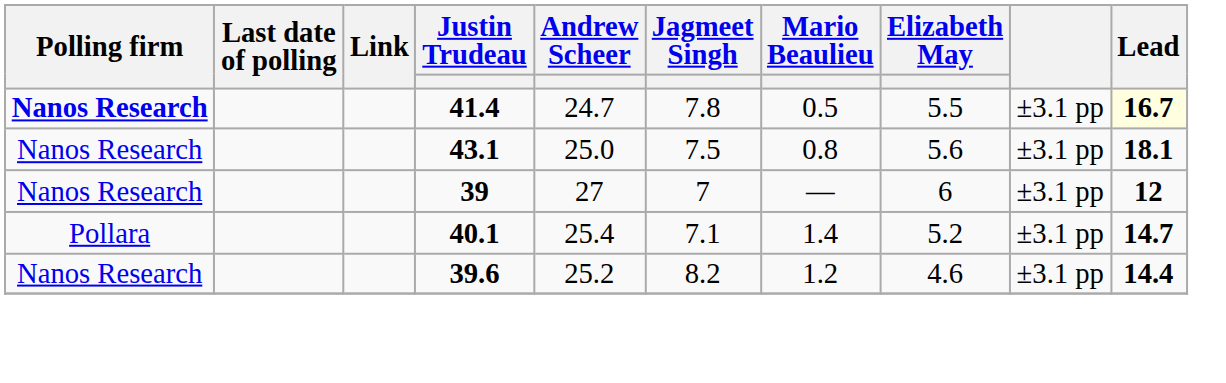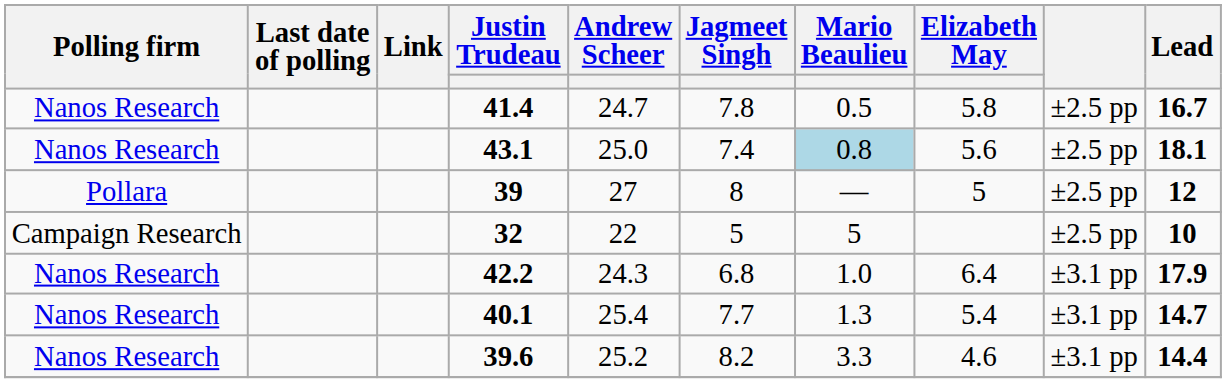(110, 109) bold -> (127, 109) normal
(945, 109) 5.5 -> (979, 109) 5.8
(1060, 109) ±3.1 pp -> (1094, 109) ±2.5 pp
(1148, 109) lightyellow background -> (1182, 109) no background
(703, 150) 7.5 -> (737, 150) 7.4
(820, 150) no background -> (854, 150) lightblue background
(1060, 150) ±3.1 pp -> (1094, 150) ±2.5 pp
(110, 191) Nanos Research -> (127, 191) Pollara
(703, 191) 7 -> (737, 191) 8
(945, 191) 6 -> (979, 191) 5
(1060, 191) ±3.1 pp -> (1094, 191) ±2.5 pp
+ row: (508, 232)
+ row: (508, 274)
(110, 232) Pollara -> (127, 315) Nanos Research
(703, 232) 7.1 -> (737, 315) 7.7
(820, 232) 1.4 -> (854, 315) 1.3
(945, 232) 5.2 -> (979, 315) 5.4
(820, 274) 1.2 -> (854, 356) 3.3
